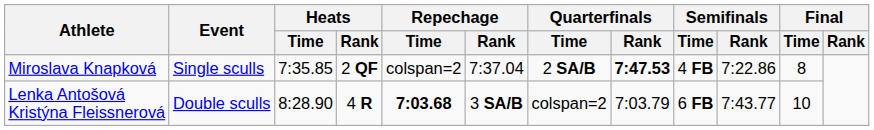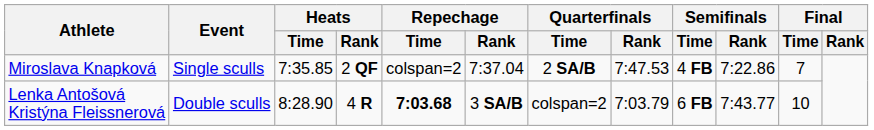(642, 68) bold -> (642, 68) normal
(802, 68) 8 -> (801, 68) 7
